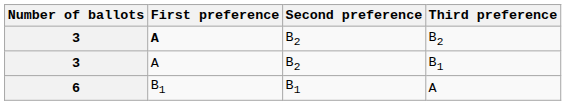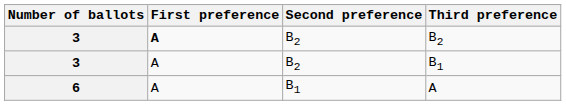(158, 88) B1 -> (155, 88) A
